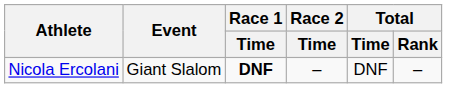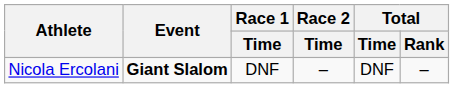(174, 70) normal -> (177, 70) bold
(256, 70) bold -> (262, 70) normal
